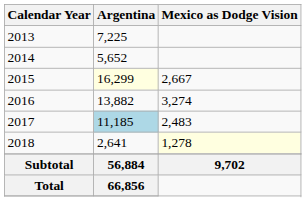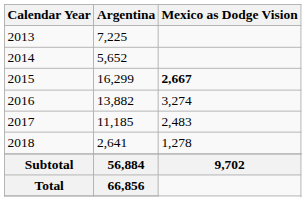(115, 79) lightyellow background -> (115, 79) no background
(177, 79) normal -> (177, 79) bold
(115, 121) lightblue background -> (115, 121) no background
(177, 143) lightyellow background -> (177, 143) no background
